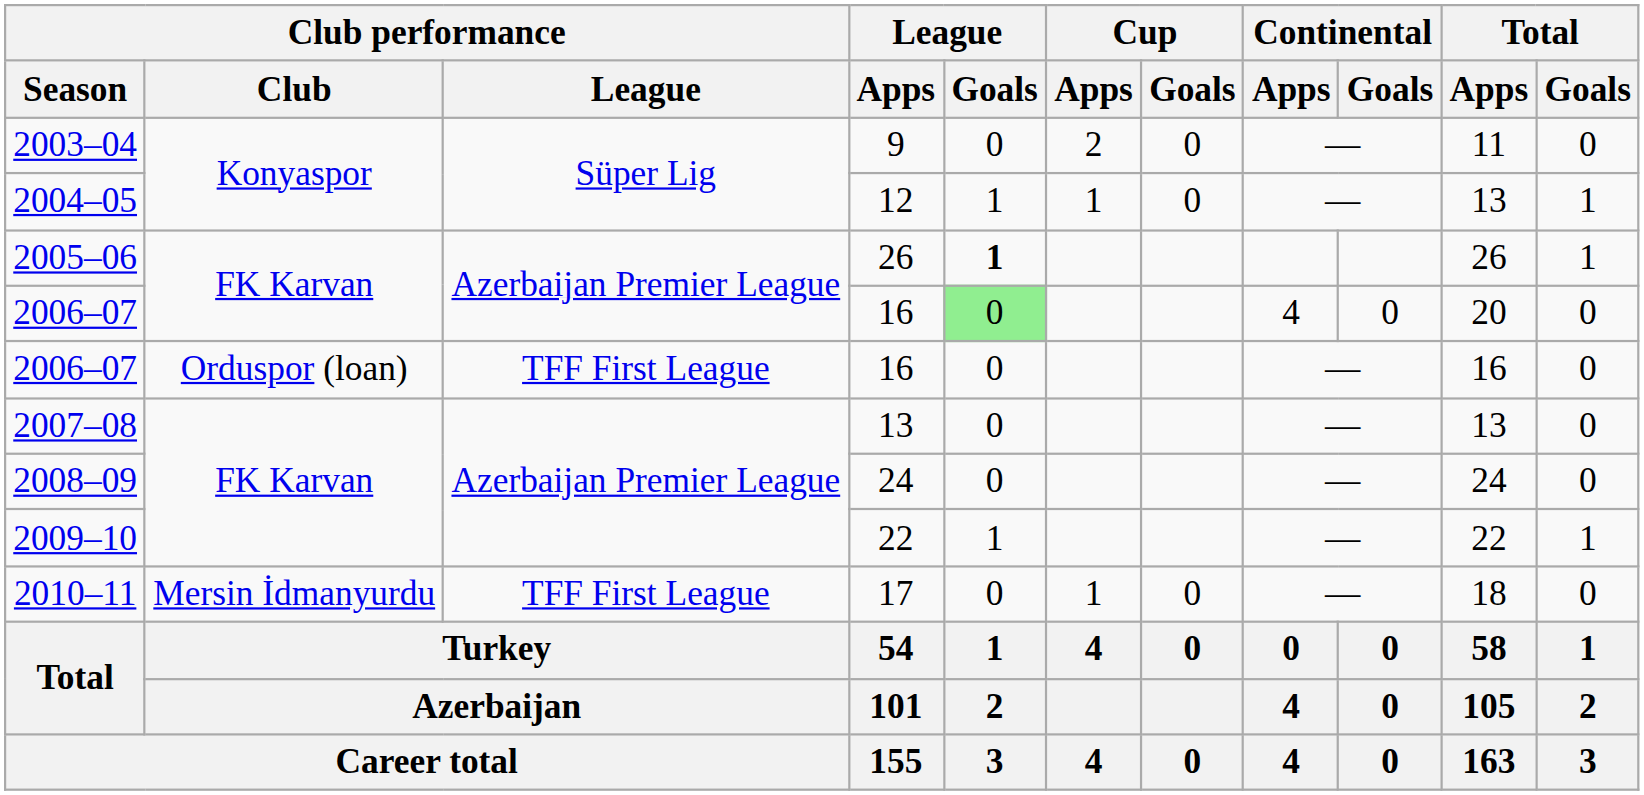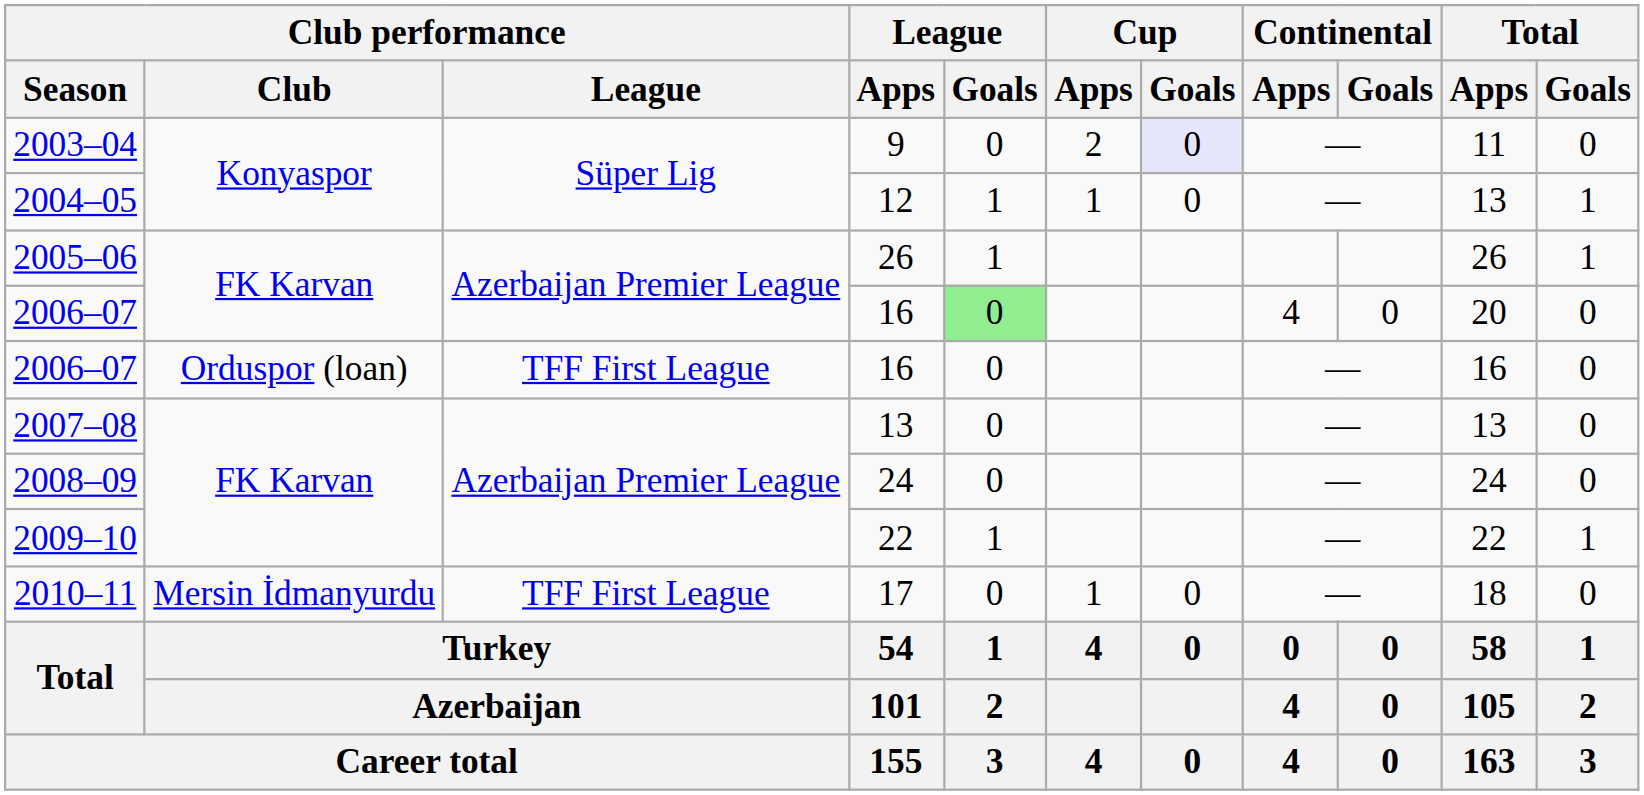(1192, 144) no background -> (1192, 144) lavender background
(995, 256) bold -> (995, 256) normal
